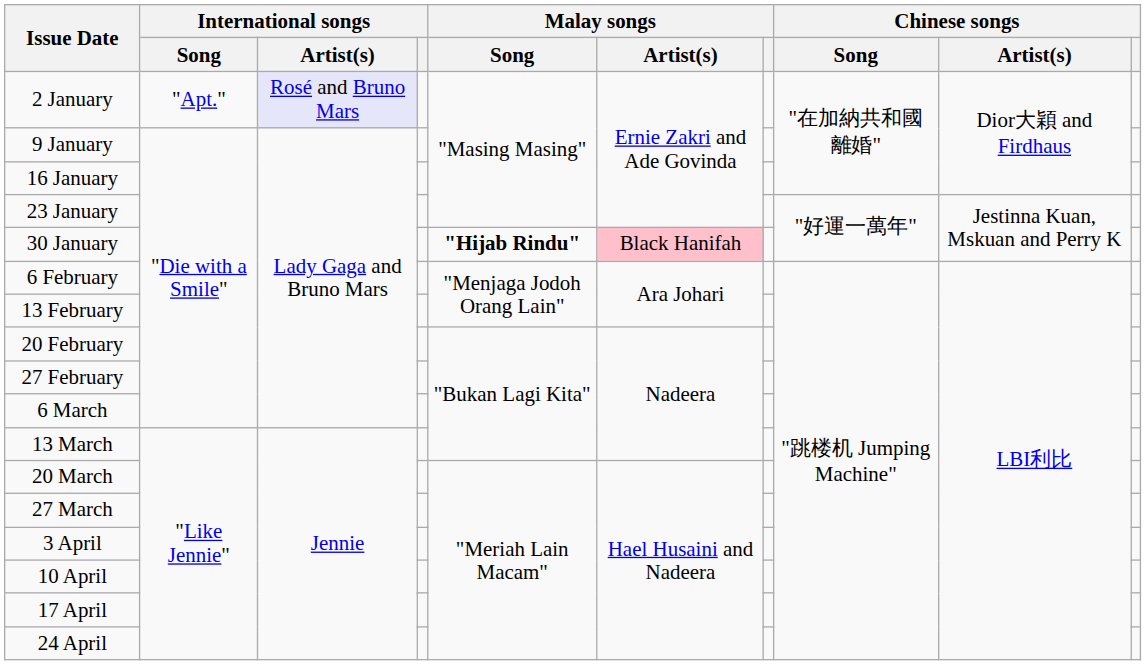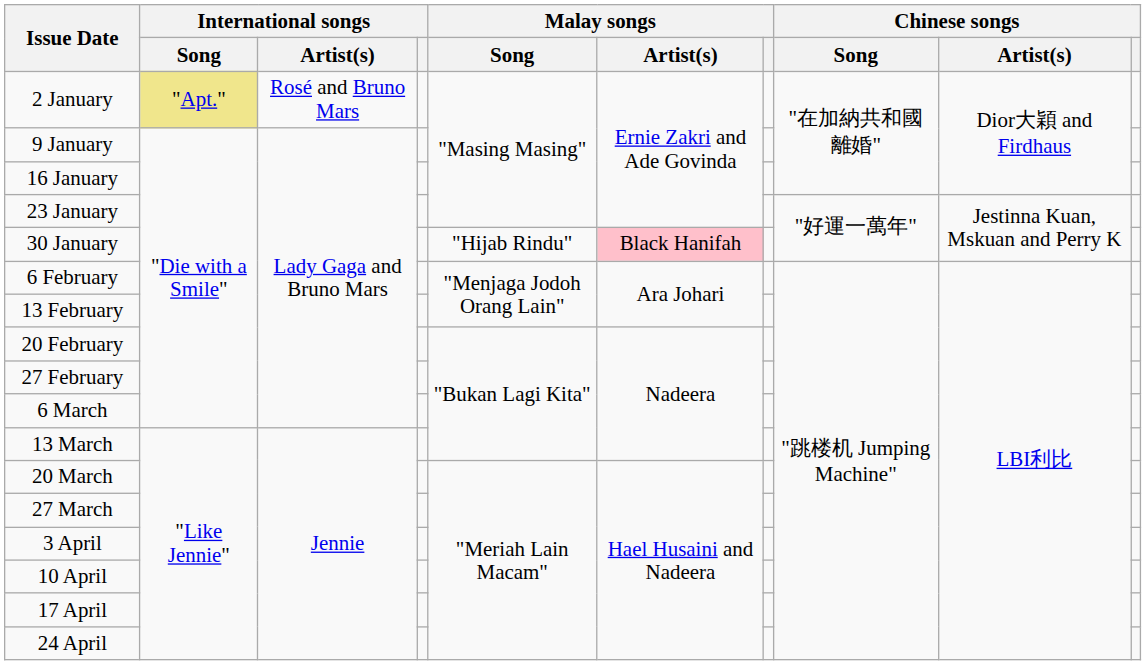(199, 99) no background -> (199, 99) khaki background
(338, 99) lavender background -> (338, 99) no background
(512, 244) bold -> (512, 244) normal
